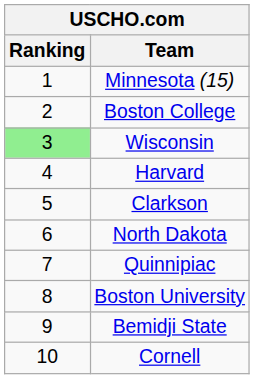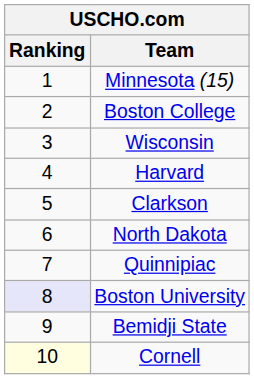(47, 142) lightgreen background -> (47, 142) no background
(47, 296) no background -> (47, 296) lavender background
(47, 357) no background -> (47, 357) lightyellow background
